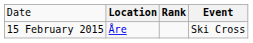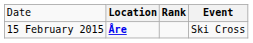(118, 29) normal -> (118, 29) bold
